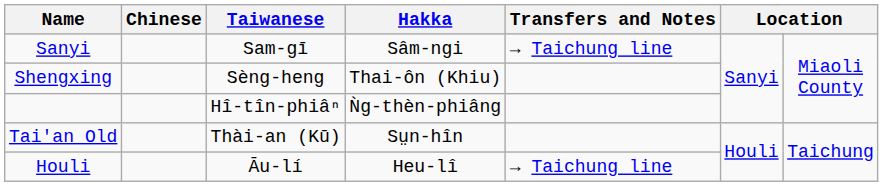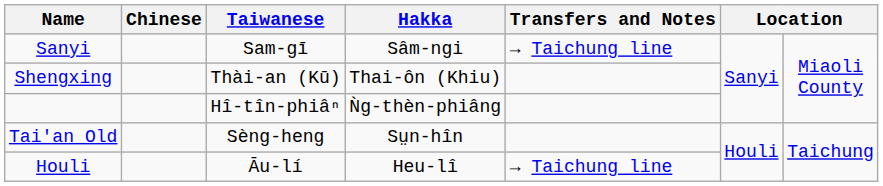(276, 78) Sèng-heng -> (276, 78) Thài-an (Kū)
(276, 137) Thài-an (Kū) -> (276, 137) Sèng-heng
